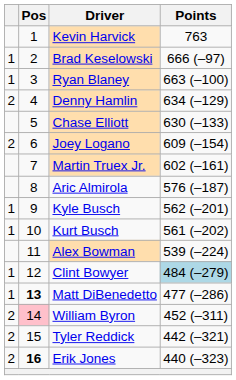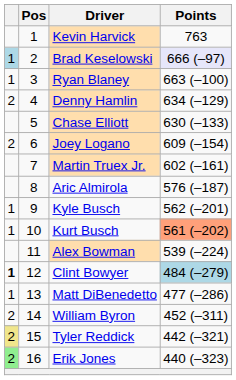(11, 58) no background -> (11, 58) lightblue background
(196, 58) no background -> (196, 58) lavender background
(196, 229) no background -> (196, 229) lightsalmon background
(11, 272) normal -> (11, 272) bold
(34, 294) bold -> (34, 294) normal
(34, 315) pink background -> (34, 315) no background
(11, 337) no background -> (11, 337) khaki background
(11, 358) no background -> (11, 358) lightgreen background
(34, 358) bold -> (34, 358) normal
